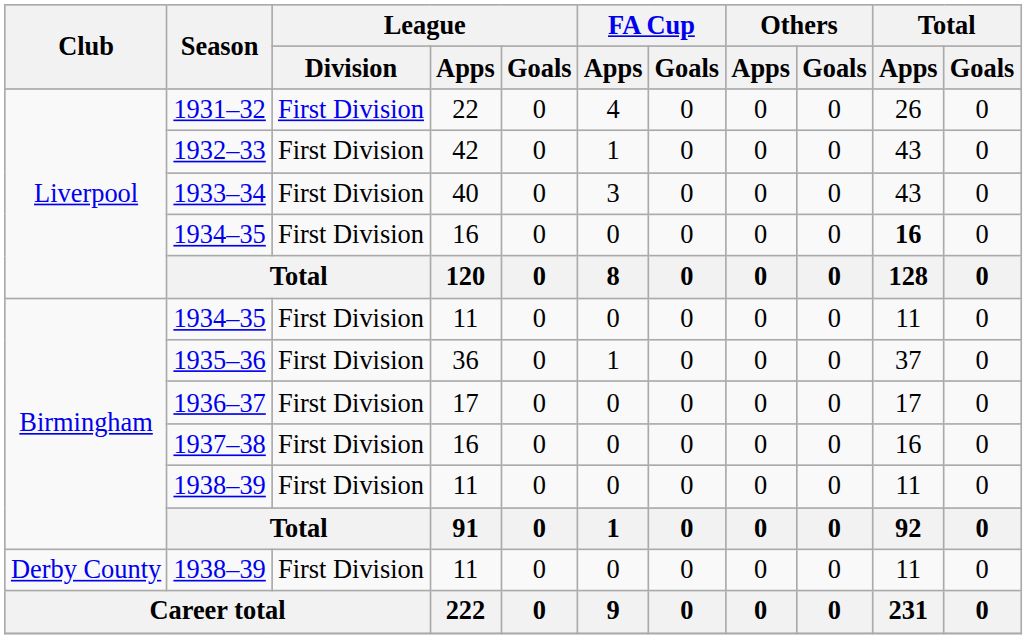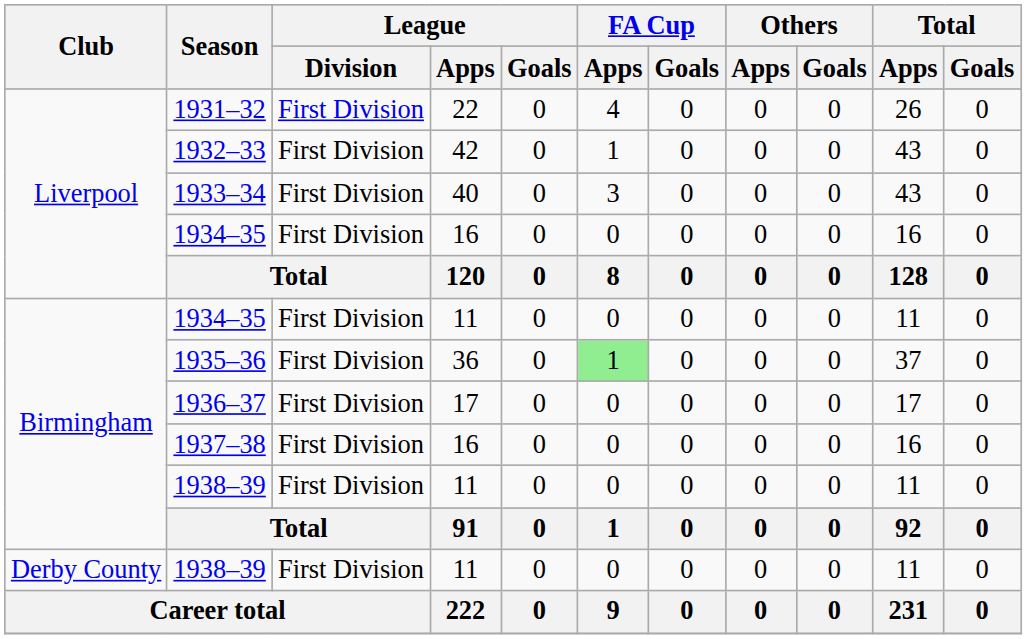(908, 234) bold -> (908, 234) normal
(613, 360) no background -> (613, 360) lightgreen background
